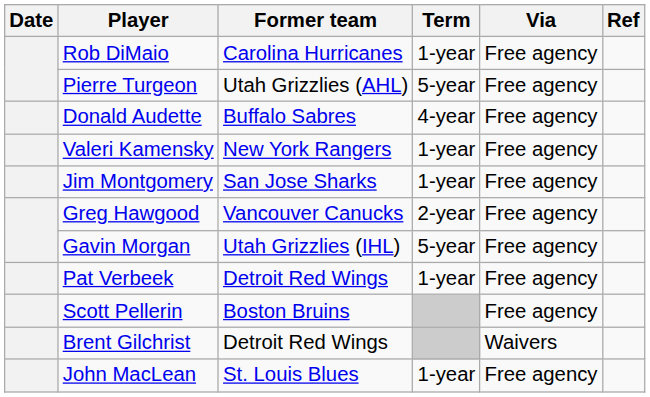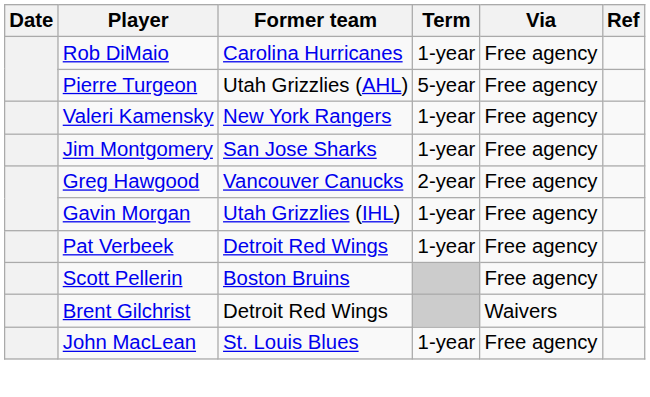- row: (132, 117)
(446, 246) 5-year -> (446, 213) 1-year
